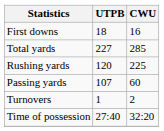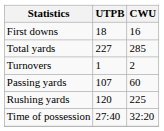rows swapped: (38, 65) <-> (29, 100)
